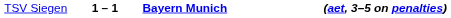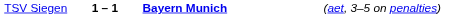(385, 8) bold -> (382, 8) normal
